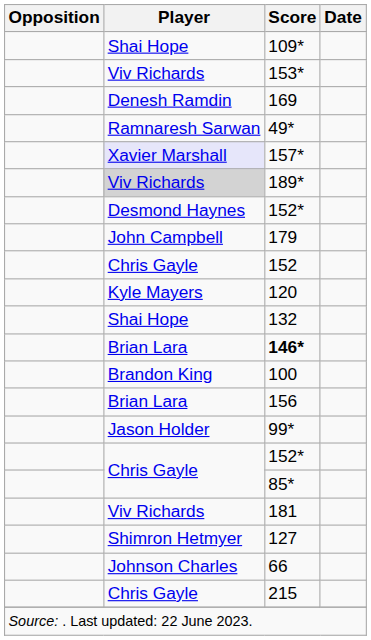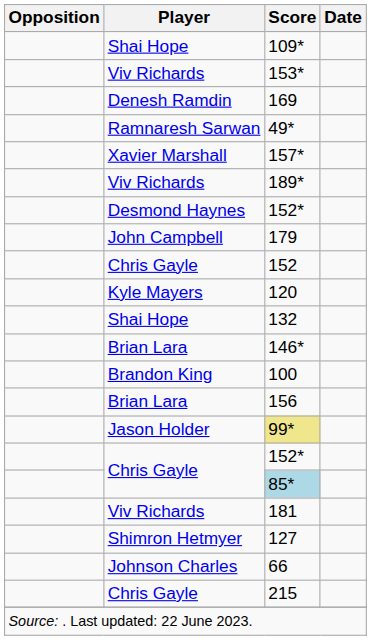(167, 155) lavender background -> (167, 155) no background
(156, 182) lightgrey background -> (156, 182) no background
(286, 347) bold -> (286, 347) normal
(281, 429) no background -> (281, 429) khaki background
(281, 484) no background -> (281, 484) lightblue background
